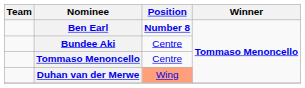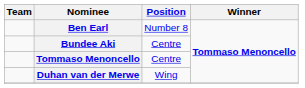(167, 28) bold -> (166, 28) normal
(167, 75) lightsalmon background -> (166, 75) no background
